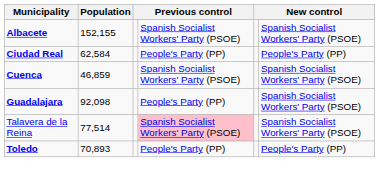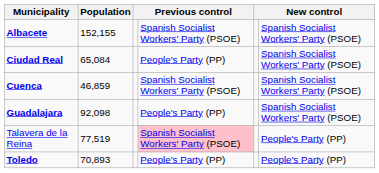(95, 54) 62,584 -> (95, 59) 65,084
(304, 54) People's Party (PP) -> (311, 59) Spanish Socialist Workers' Party (PSOE)
(95, 128) 77,514 -> (95, 139) 77,519
(311, 128) Spanish Socialist Workers' Party (PSOE) -> (304, 139) People's Party (PP)
